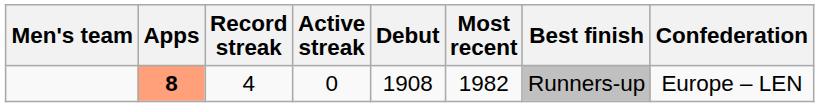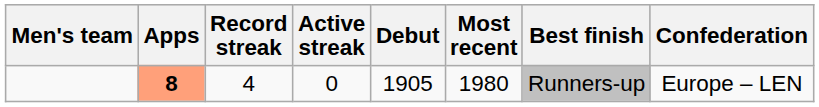(408, 83) 1908 -> (408, 83) 1905
(484, 83) 1982 -> (484, 83) 1980
